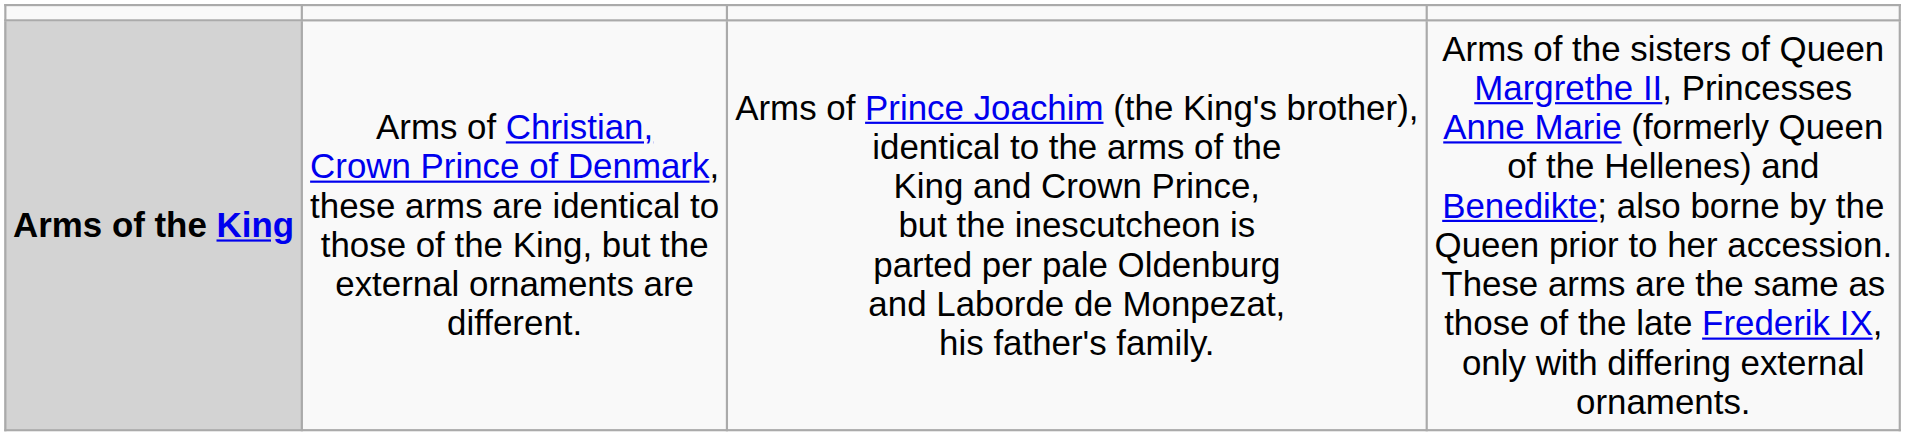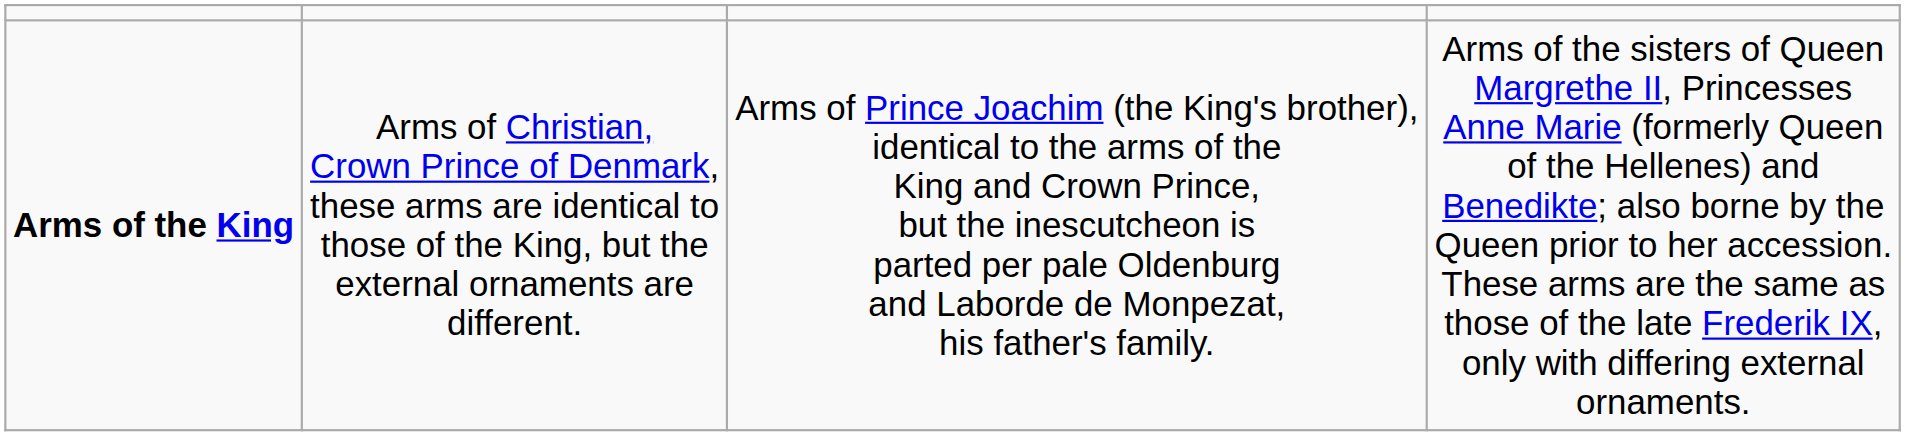(154, 224) lightgrey background -> (154, 224) no background
